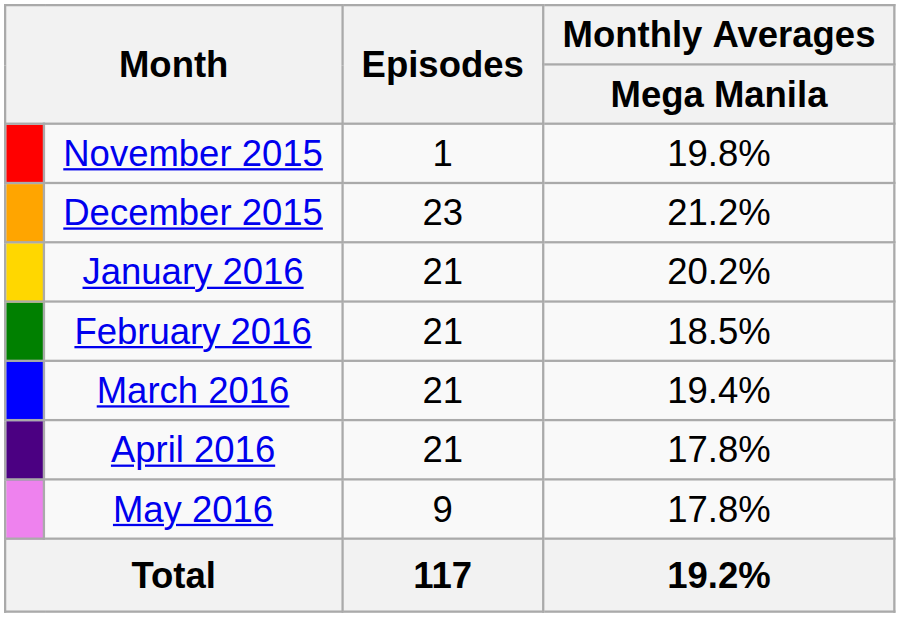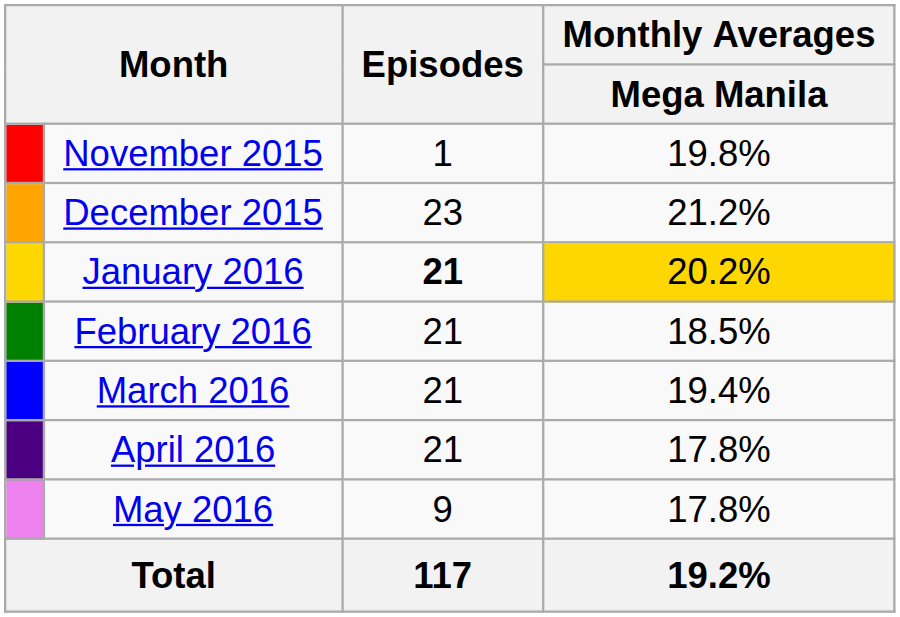(443, 272) normal -> (443, 272) bold
(719, 272) no background -> (719, 272) gold background
